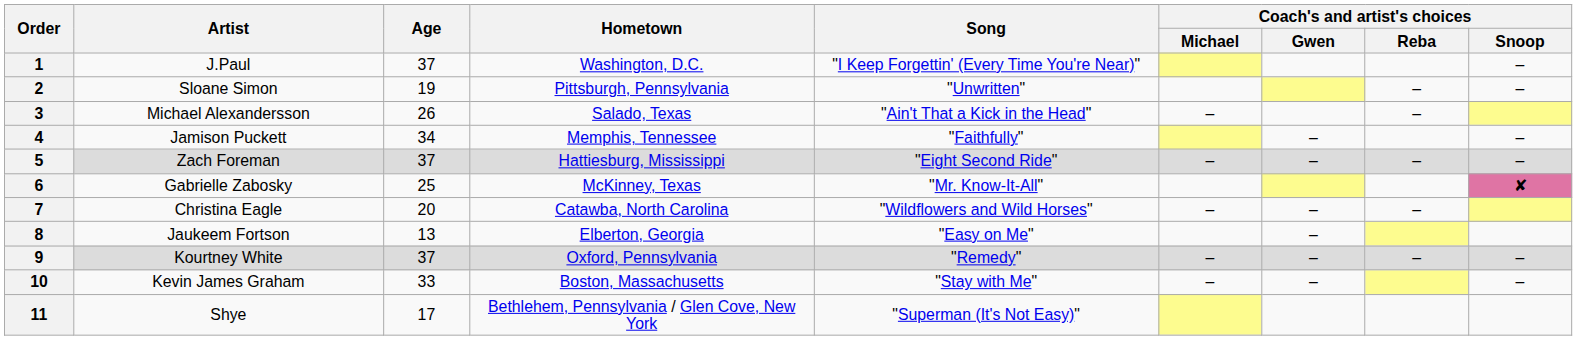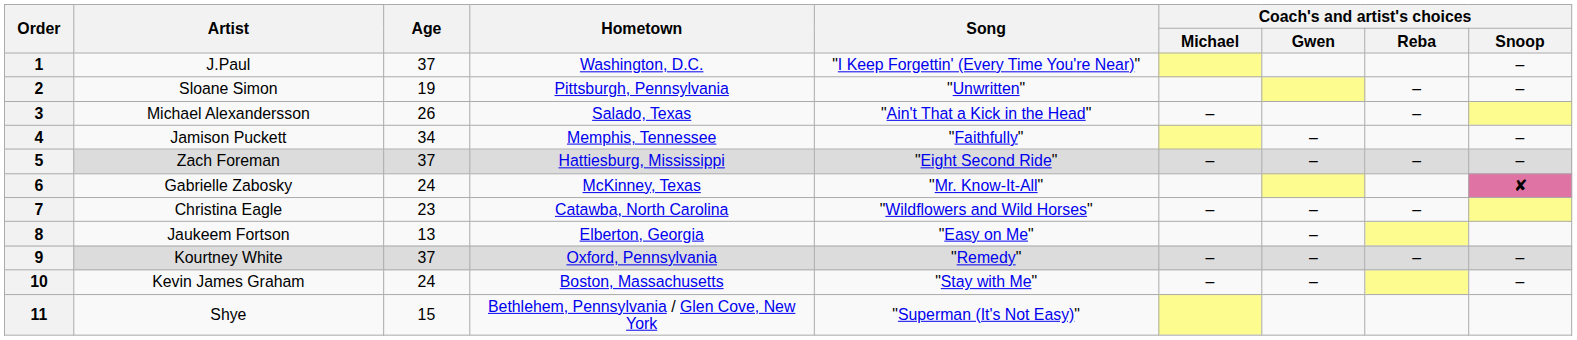(426, 185) 25 -> (426, 185) 24
(426, 210) 20 -> (426, 210) 23
(426, 282) 33 -> (426, 282) 24
(426, 315) 17 -> (426, 315) 15
